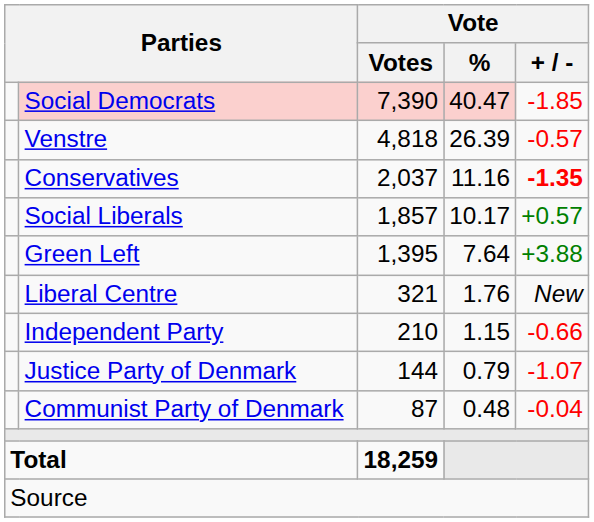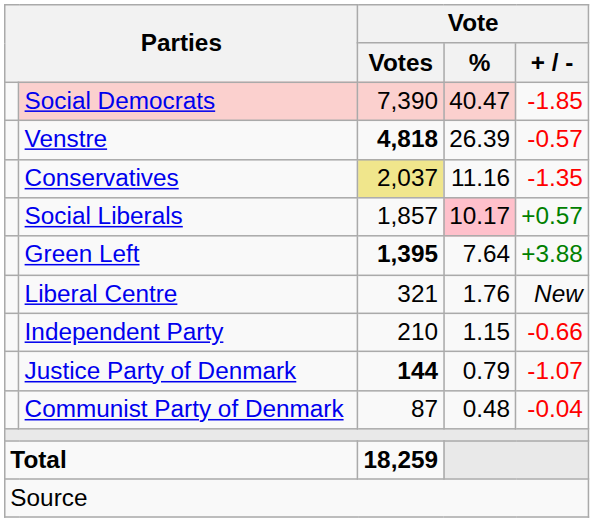(408, 139) normal -> (408, 139) bold
(408, 178) no background -> (408, 178) khaki background
(555, 178) bold -> (555, 178) normal
(480, 216) no background -> (480, 216) pink background
(408, 255) normal -> (408, 255) bold
(418, 370) normal -> (418, 370) bold
